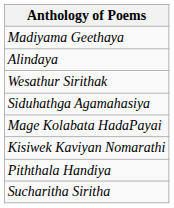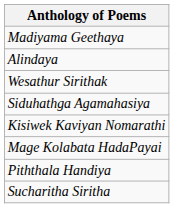(85, 125) Mage Kolabata HadaPayai -> (87, 125) Kisiwek Kaviyan Nomarathi
(87, 147) Kisiwek Kaviyan Nomarathi -> (85, 147) Mage Kolabata HadaPayai
